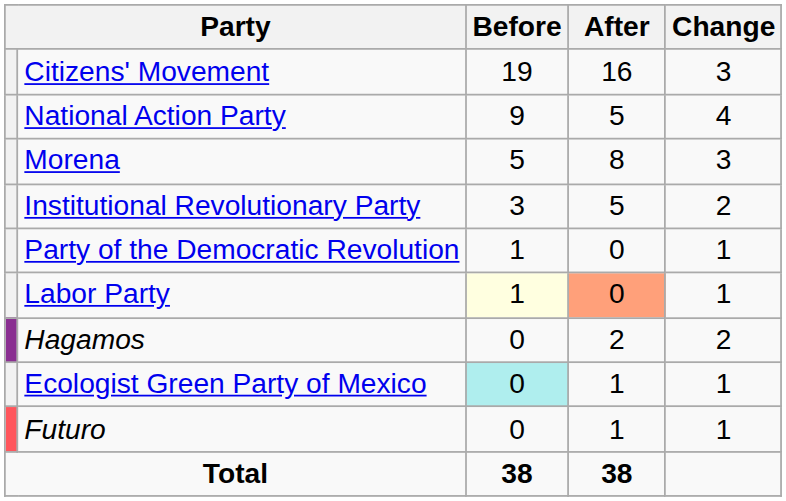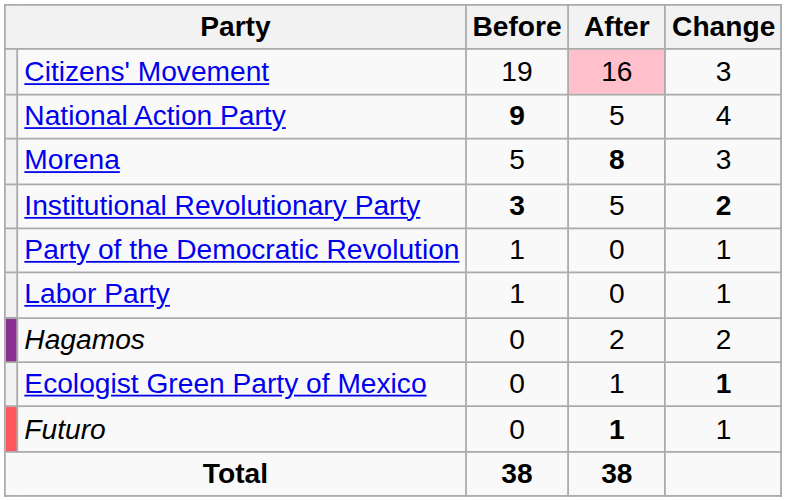(617, 71) no background -> (617, 71) pink background
(517, 116) normal -> (517, 116) bold
(617, 160) normal -> (617, 160) bold
(517, 205) normal -> (517, 205) bold
(724, 205) normal -> (724, 205) bold
(517, 294) lightyellow background -> (517, 294) no background
(617, 294) lightsalmon background -> (617, 294) no background
(517, 384) paleturquoise background -> (517, 384) no background
(724, 384) normal -> (724, 384) bold
(617, 428) normal -> (617, 428) bold
